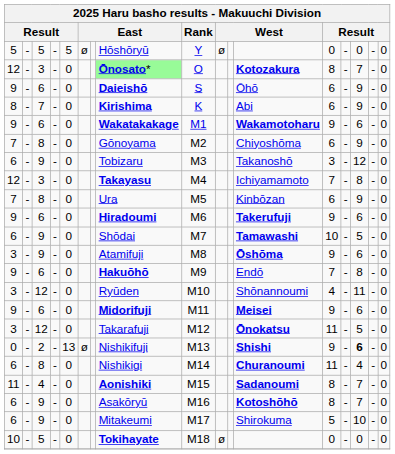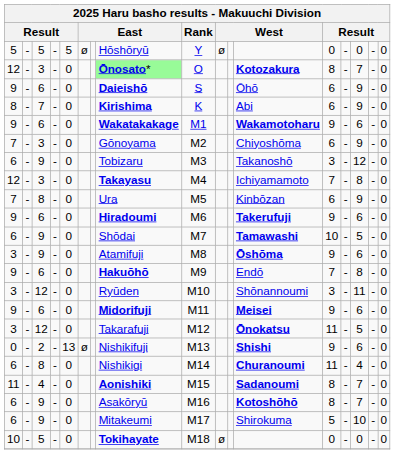(41, 143) 8 -> (41, 143) 3
(332, 291) 4 -> (332, 291) 3
(359, 347) bold -> (359, 347) normal
